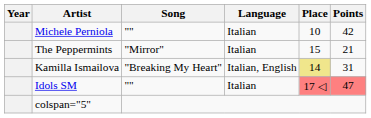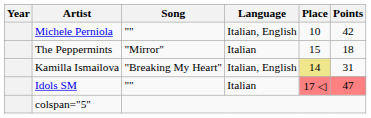(242, 31) Italian -> (262, 31) Italian, English
(348, 49) 21 -> (348, 49) 18
